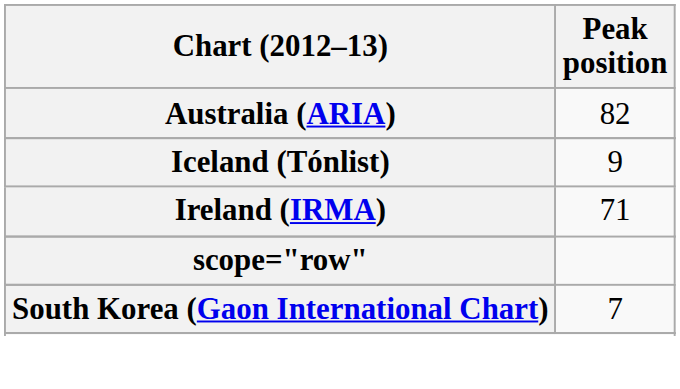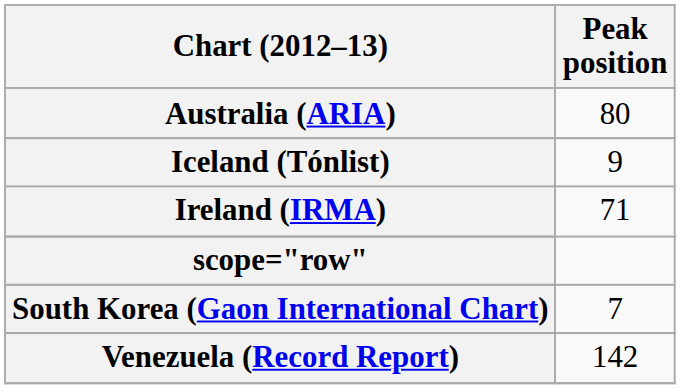(615, 112) 82 -> (615, 112) 80
+ row: (280, 357)
